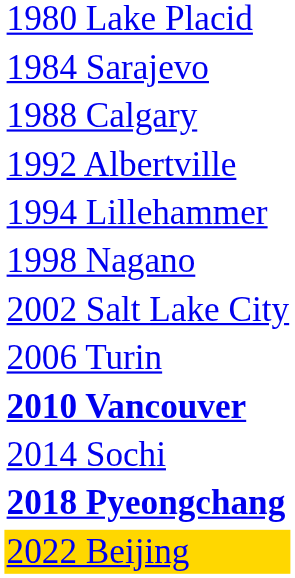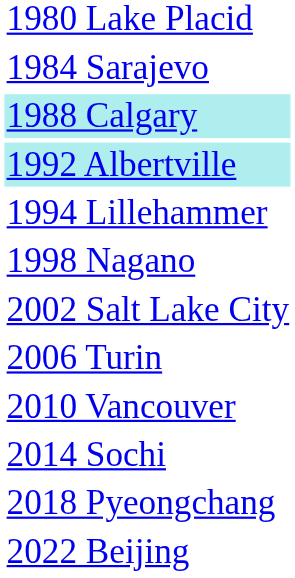(102, 115) no background -> (102, 115) paleturquoise background
(121, 164) no background -> (121, 164) paleturquoise background
(126, 406) bold -> (121, 406) normal
(146, 502) bold -> (141, 502) normal
(98, 551) gold background -> (98, 551) no background
